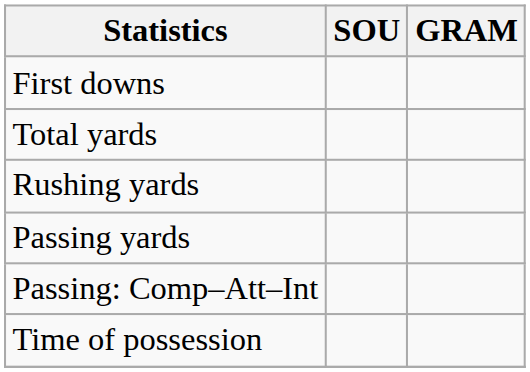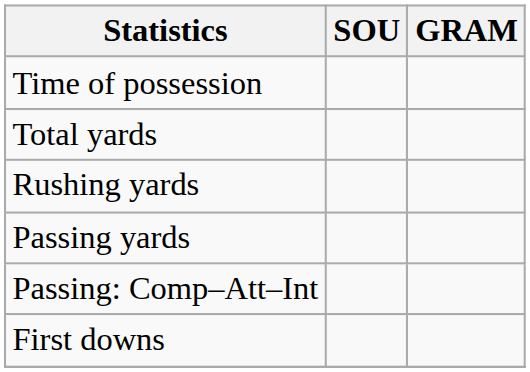rows swapped: (89, 82) <-> (137, 339)
